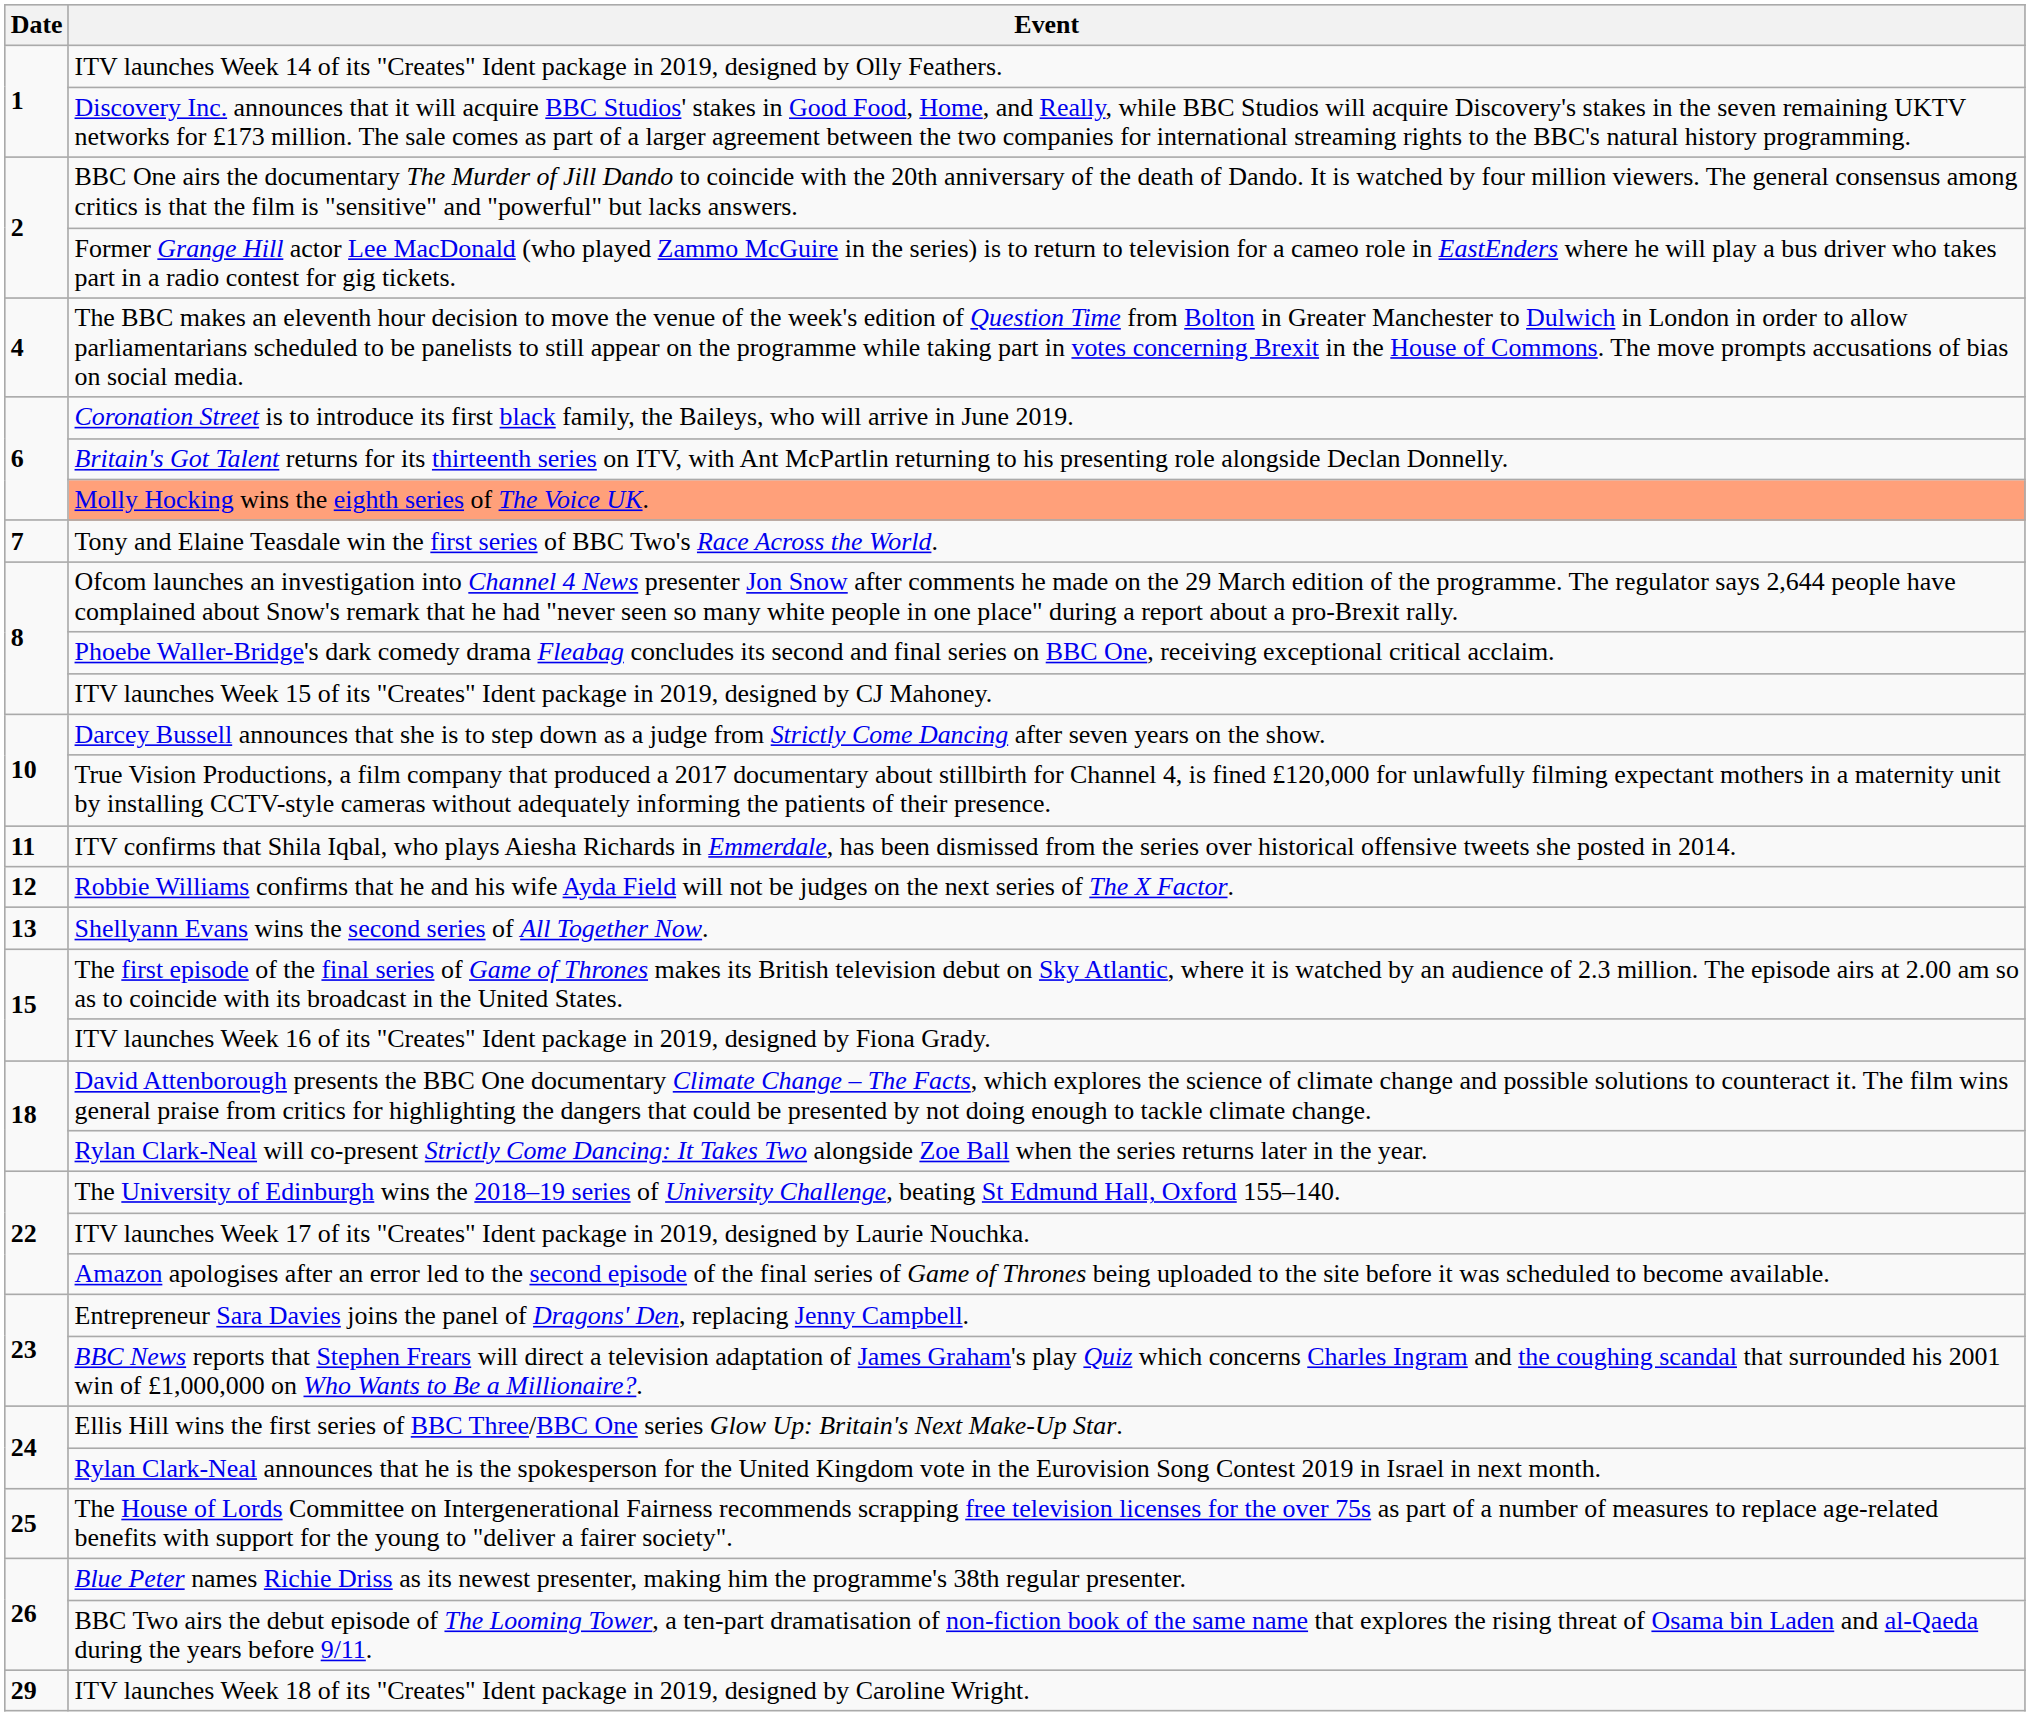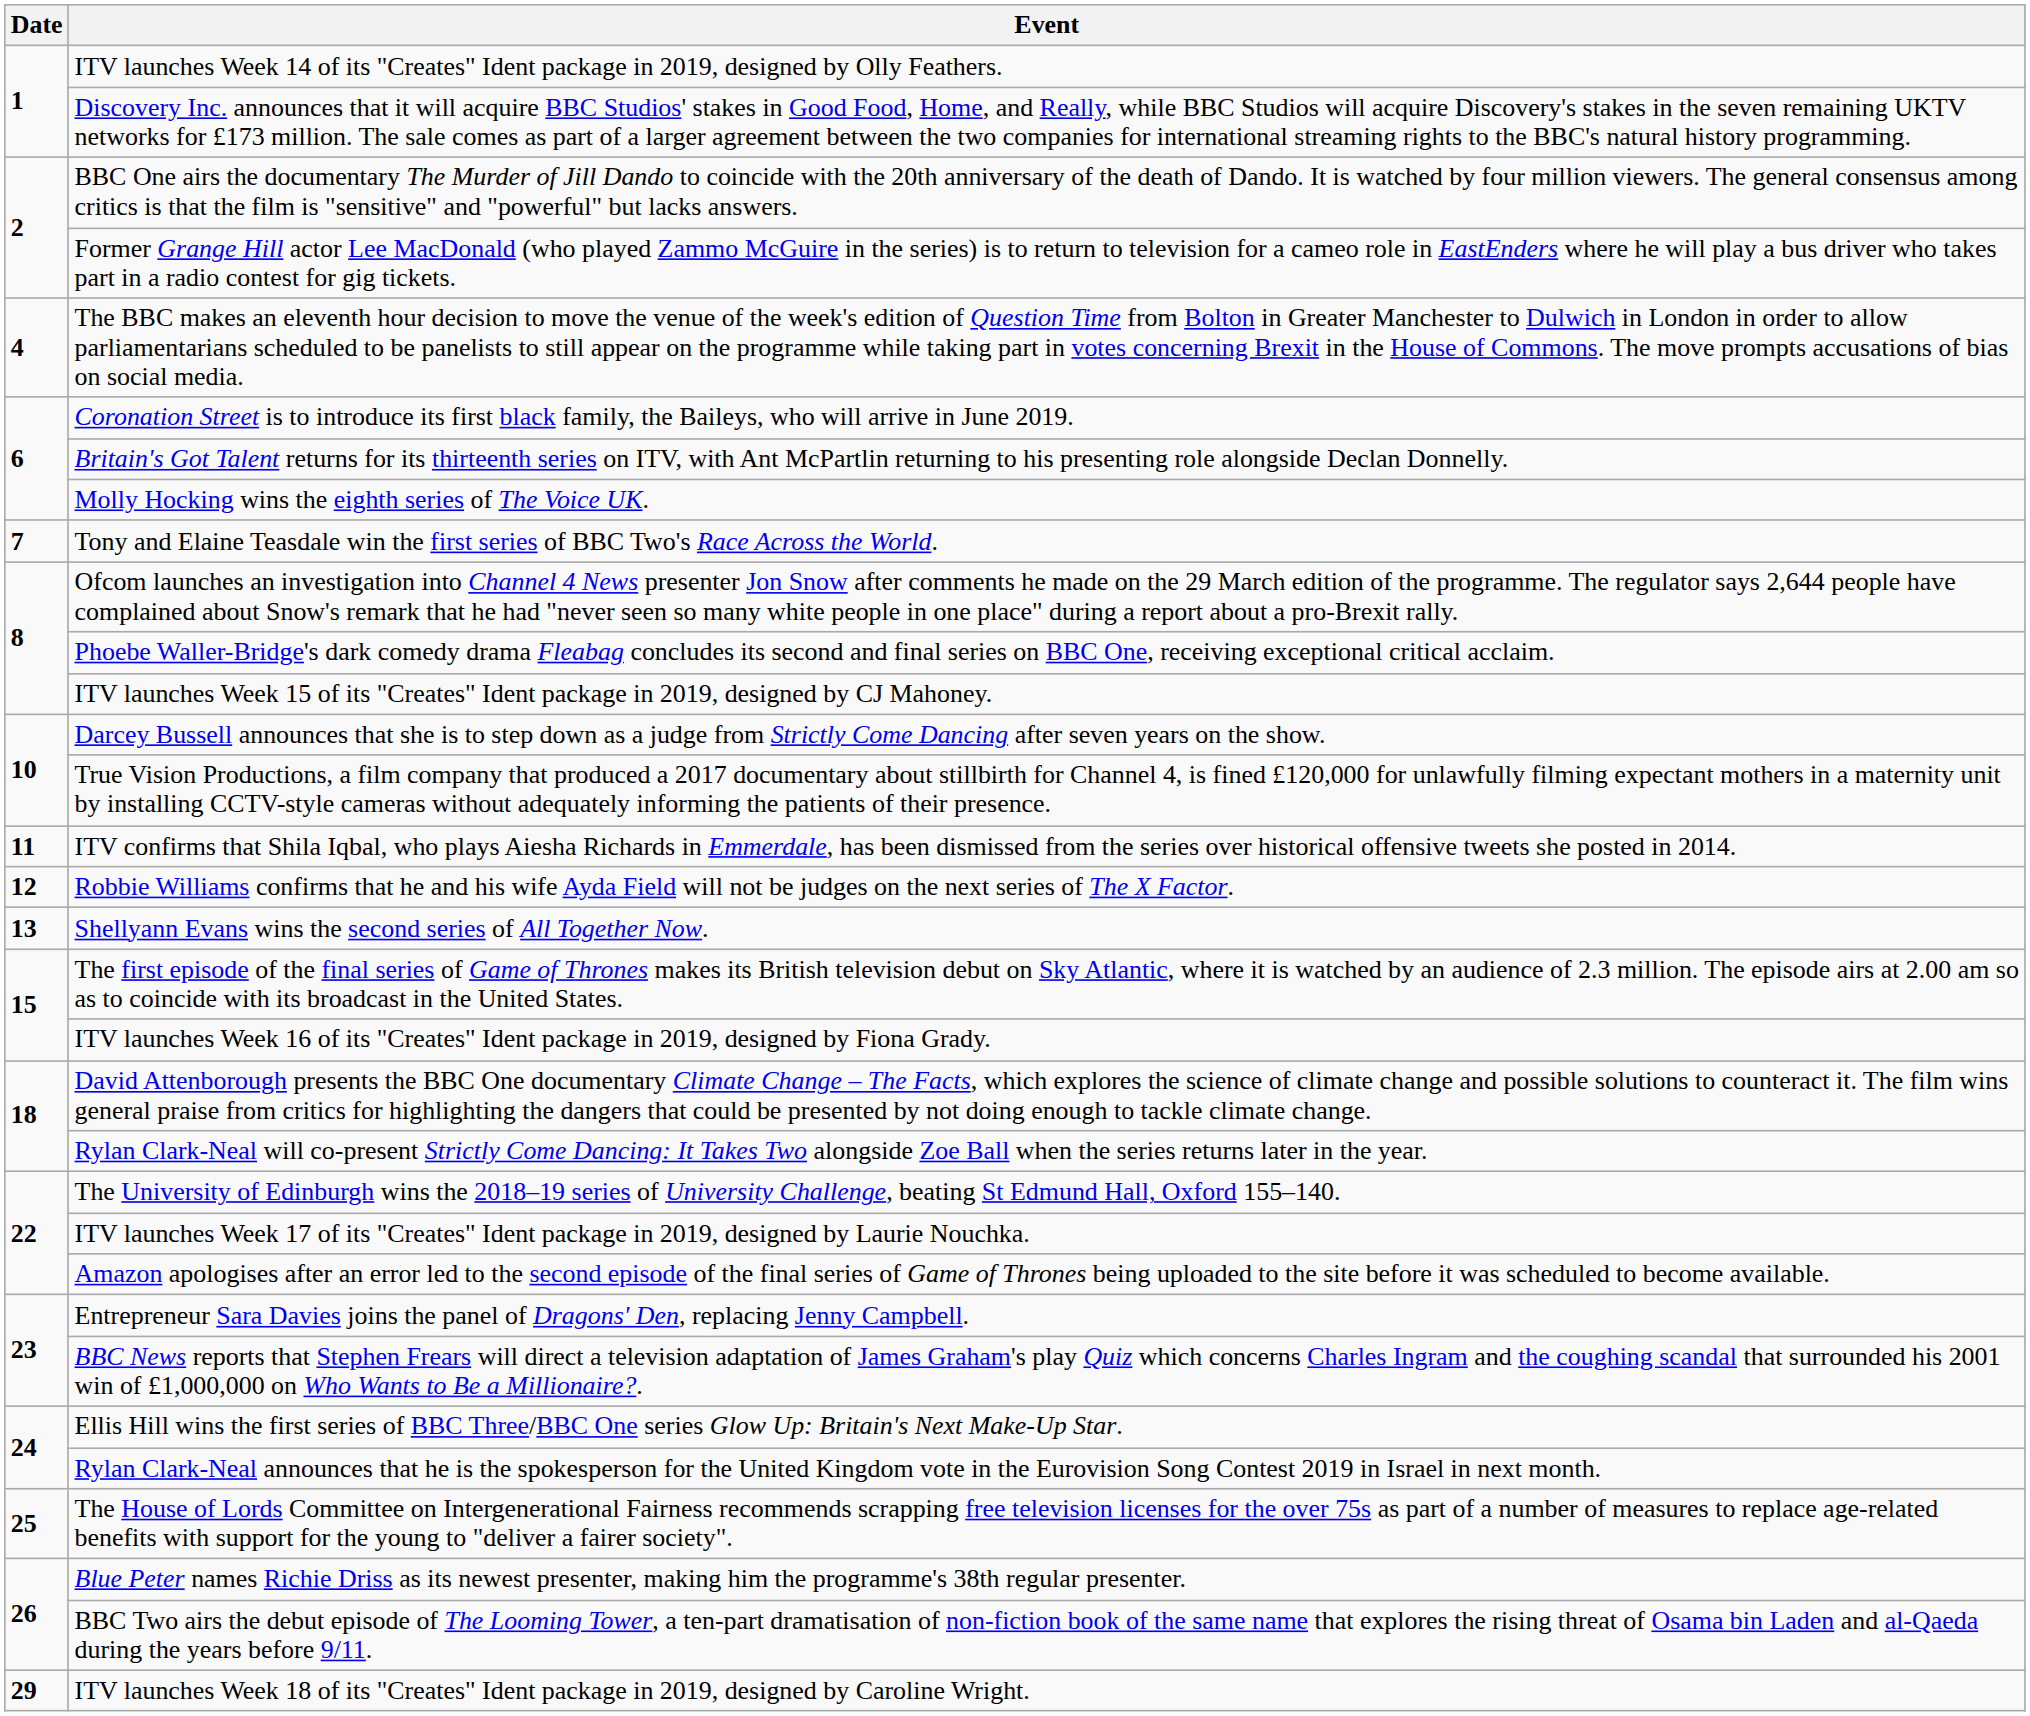(362, 499) lightsalmon background -> (362, 499) no background
